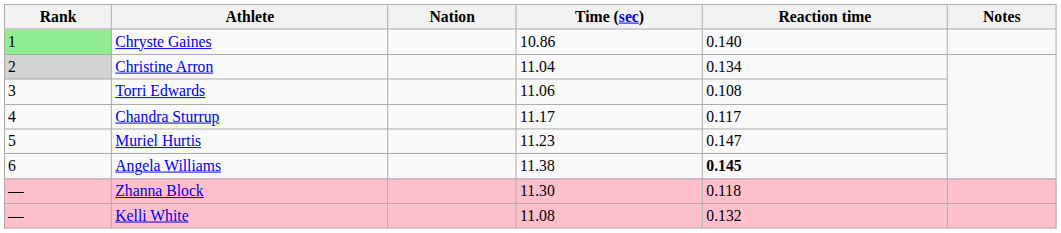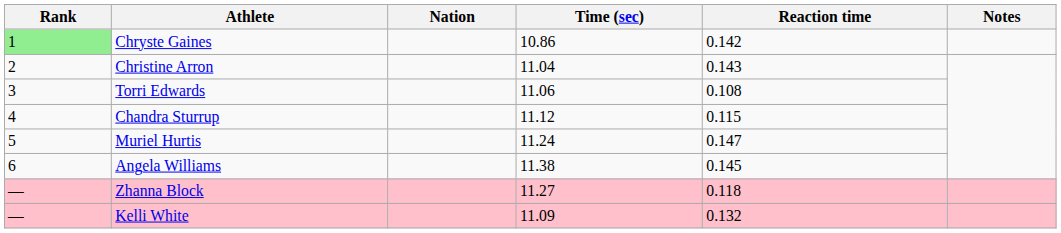(724, 41) 0.140 -> (724, 41) 0.142
(12, 66) lightgrey background -> (12, 66) no background
(724, 66) 0.134 -> (724, 66) 0.143
(537, 116) 11.17 -> (537, 116) 11.12
(724, 116) 0.117 -> (724, 116) 0.115
(537, 141) 11.23 -> (537, 141) 11.24
(724, 166) bold -> (724, 166) normal
(537, 191) 11.30 -> (537, 191) 11.27
(537, 215) 11.08 -> (537, 215) 11.09
